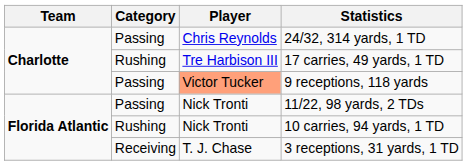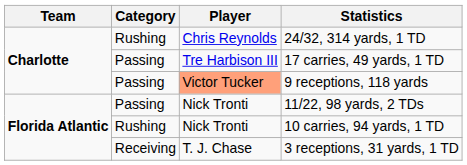(140, 38) Passing -> (140, 38) Rushing
(140, 60) Rushing -> (140, 60) Passing
